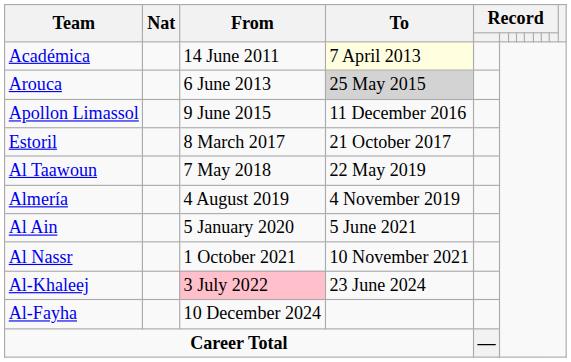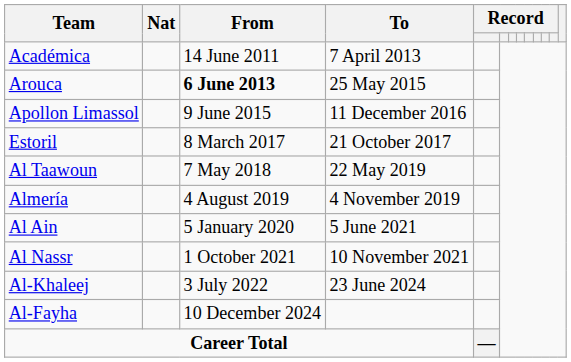(375, 55) lightyellow background -> (375, 55) no background
(227, 84) normal -> (229, 84) bold
(378, 84) lightgrey background -> (378, 84) no background
(226, 285) pink background -> (226, 285) no background
